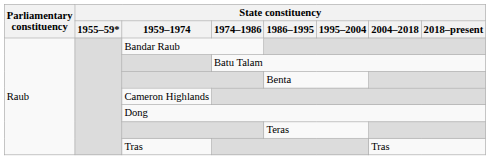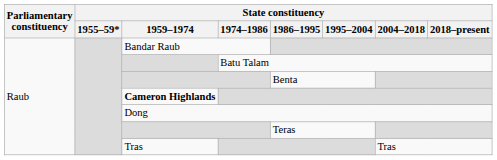(167, 96) normal -> (170, 96) bold
